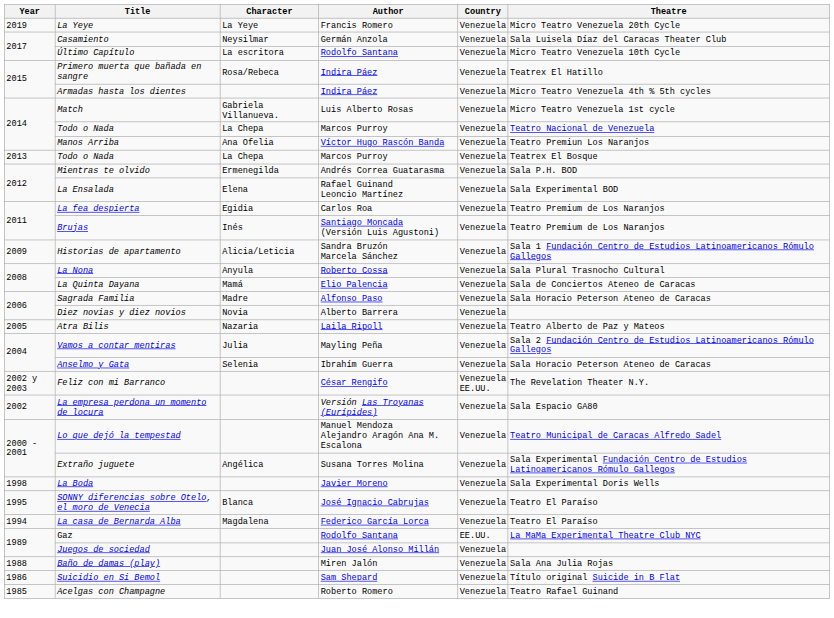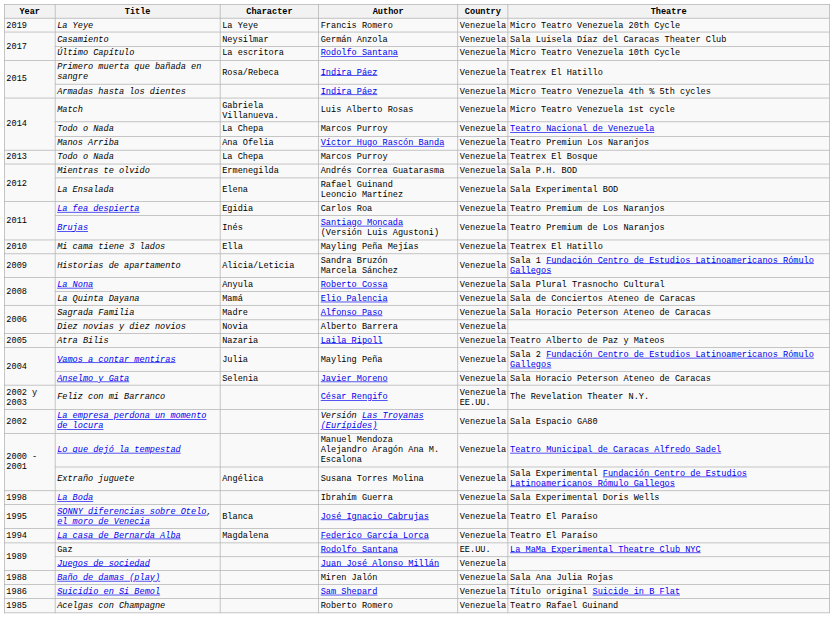+ row: (17, 247)
(357, 364) Ibrahím Guerra -> (354, 378) Javier Moreno
(354, 484) Javier Moreno -> (357, 498) Ibrahím Guerra
